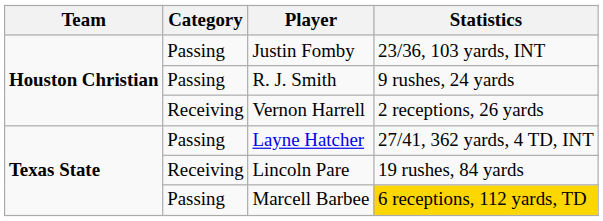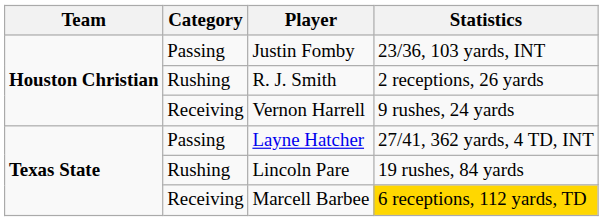(196, 80) Passing -> (199, 80) Rushing
(446, 80) 9 rushes, 24 yards -> (461, 80) 2 receptions, 26 yards
(461, 110) 2 receptions, 26 yards -> (446, 110) 9 rushes, 24 yards
(205, 170) Receiving -> (199, 170) Rushing
(196, 200) Passing -> (205, 200) Receiving
